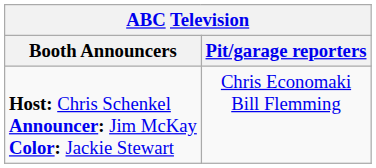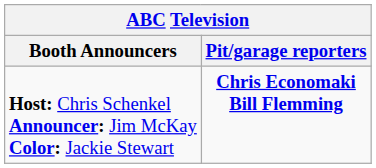(286, 92) normal -> (286, 92) bold
